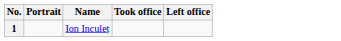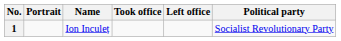+ column: (274, 12)
